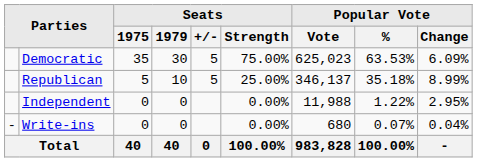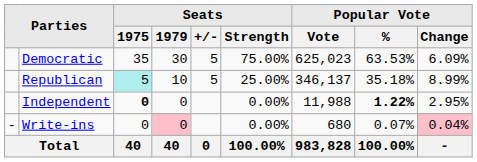(145, 81) no background -> (145, 81) paleturquoise background
(145, 103) normal -> (145, 103) bold
(394, 103) normal -> (394, 103) bold
(184, 125) no background -> (184, 125) pink background
(448, 125) no background -> (448, 125) pink background
